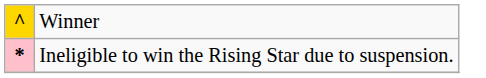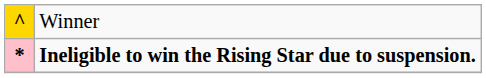(246, 55) normal -> (258, 55) bold
